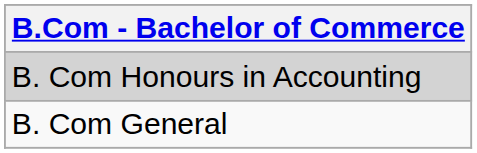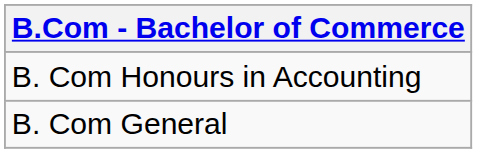(217, 76) lightgrey background -> (217, 76) no background
